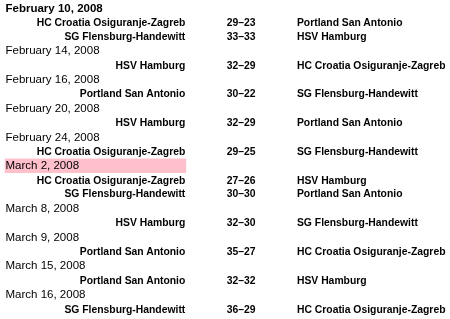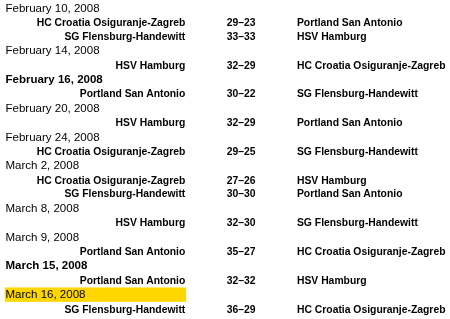(54, 8) bold -> (53, 8) normal
(53, 79) normal -> (54, 79) bold
(42, 165) pink background -> (42, 165) no background
(45, 265) normal -> (46, 265) bold
(45, 294) no background -> (45, 294) gold background
